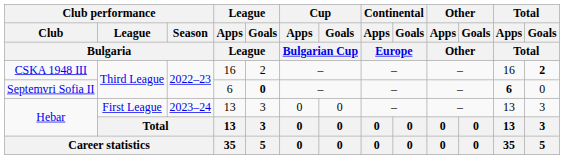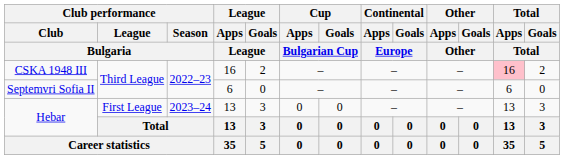(509, 70) no background -> (509, 70) pink background
(542, 70) bold -> (542, 70) normal
(263, 88) bold -> (263, 88) normal
(509, 88) bold -> (509, 88) normal
